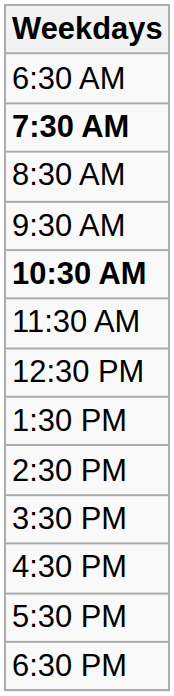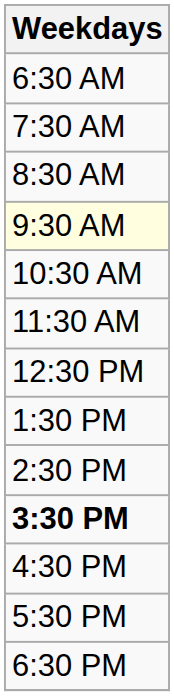(71, 126) bold -> (69, 126) normal
(69, 224) no background -> (69, 224) lightyellow background
(79, 273) bold -> (77, 273) normal
(70, 518) normal -> (70, 518) bold
